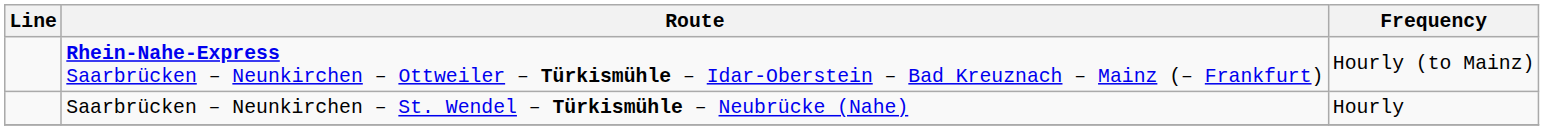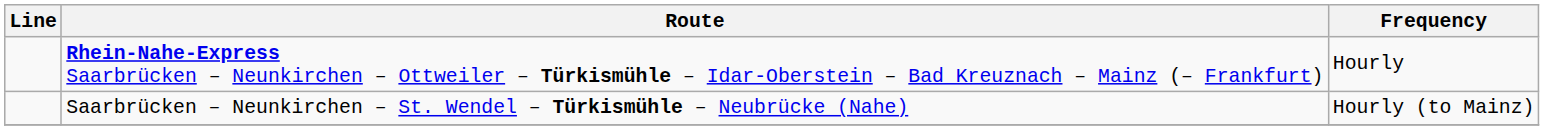(1434, 64) Hourly (to Mainz) -> (1368, 64) Hourly
(1368, 108) Hourly -> (1434, 108) Hourly (to Mainz)
